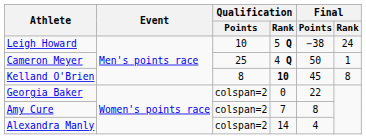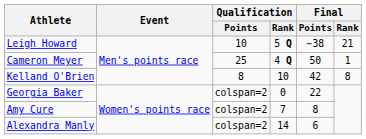(348, 44) 24 -> (348, 44) 21
(283, 77) bold -> (283, 77) normal
(315, 77) 45 -> (315, 77) 42
(315, 125) 4 -> (315, 125) 6
